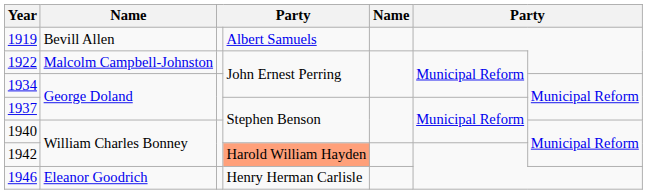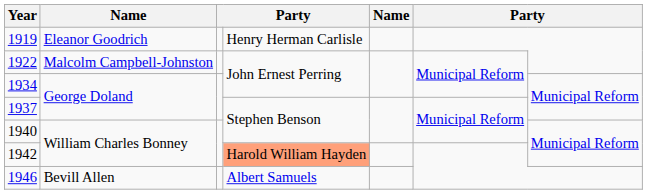(79, 39) Bevill Allen -> (96, 39) Eleanor Goodrich
(272, 39) Albert Samuels -> (294, 39) Henry Herman Carlisle
(96, 177) Eleanor Goodrich -> (79, 177) Bevill Allen
(294, 177) Henry Herman Carlisle -> (272, 177) Albert Samuels
